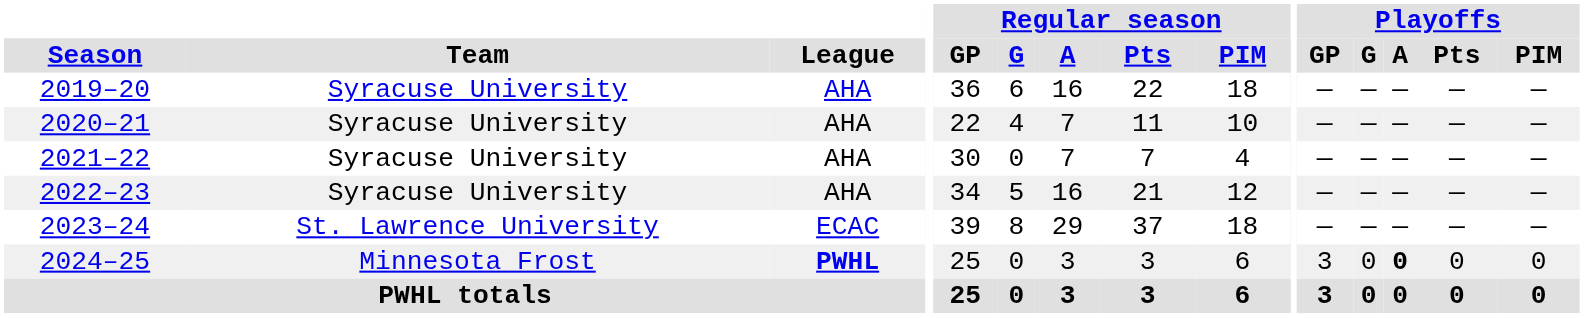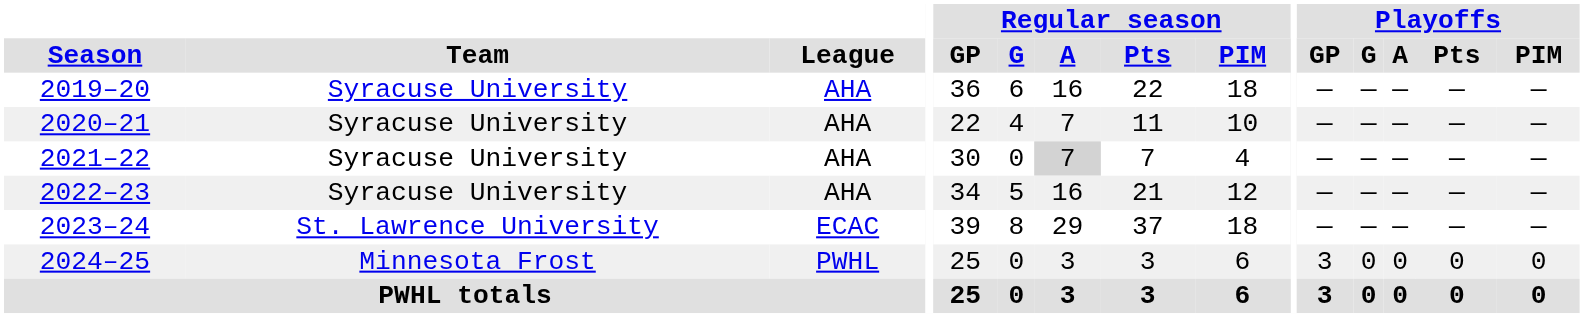(1068, 159) no background -> (1068, 159) lightgrey background
(848, 262) bold -> (848, 262) normal
(1400, 262) bold -> (1400, 262) normal
